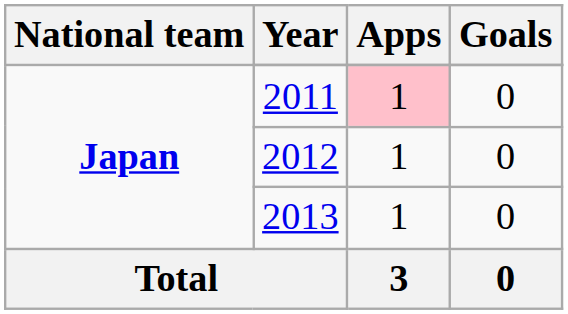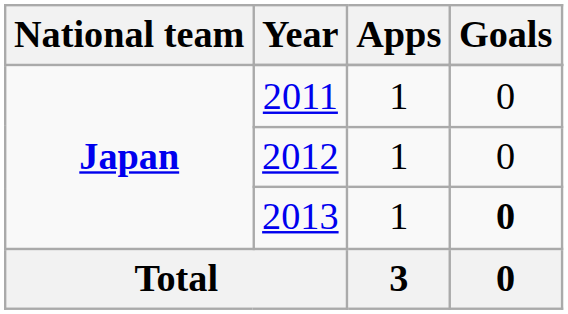(399, 95) pink background -> (399, 95) no background
(506, 216) normal -> (506, 216) bold
